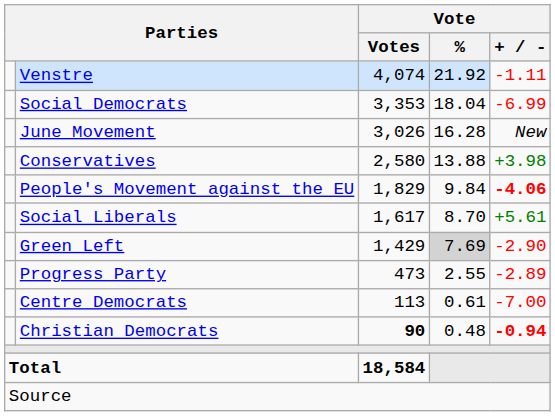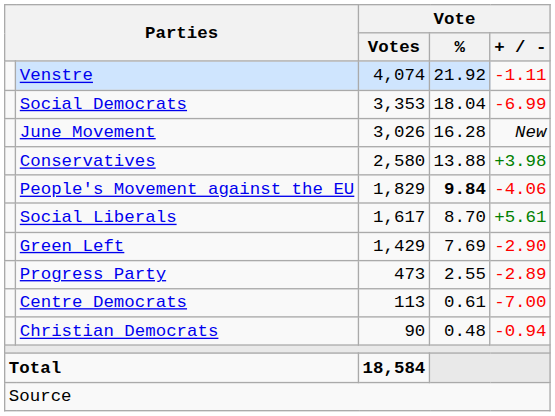(465, 189) normal -> (465, 189) bold
(520, 189) bold -> (520, 189) normal
(465, 246) lightgrey background -> (465, 246) no background
(415, 331) bold -> (415, 331) normal
(520, 331) bold -> (520, 331) normal
